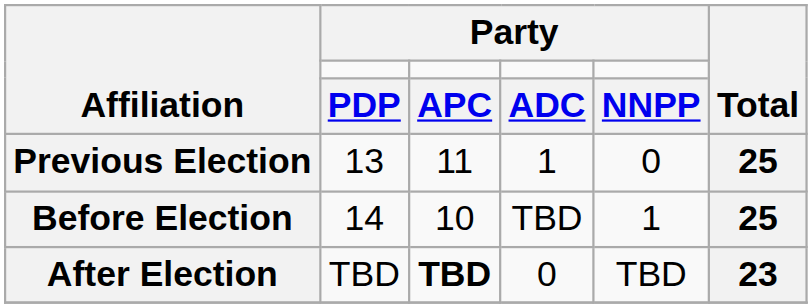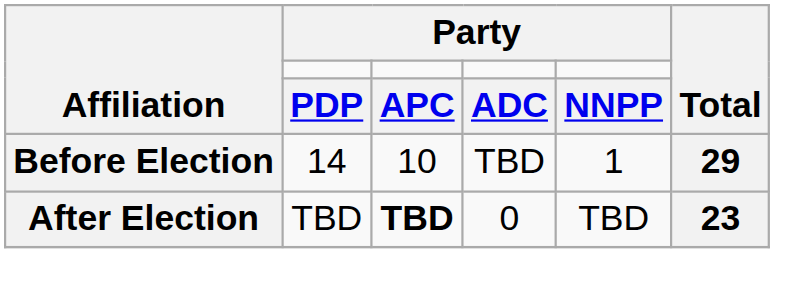- row: (162, 161)
(758, 218) 25 -> (720, 161) 29
